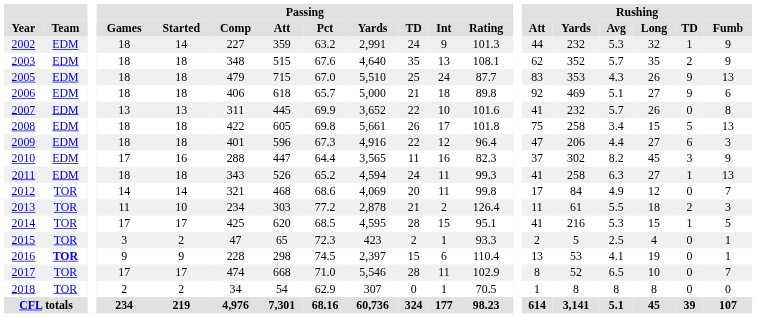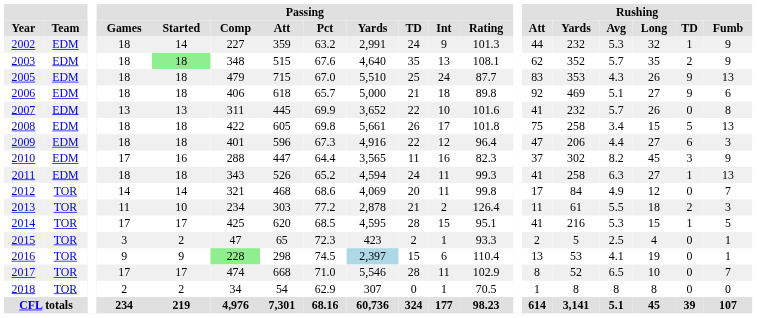(181, 61) no background -> (181, 61) lightgreen background
(65, 256) bold -> (65, 256) normal
(236, 256) no background -> (236, 256) lightgreen background
(373, 256) no background -> (373, 256) lightblue background
